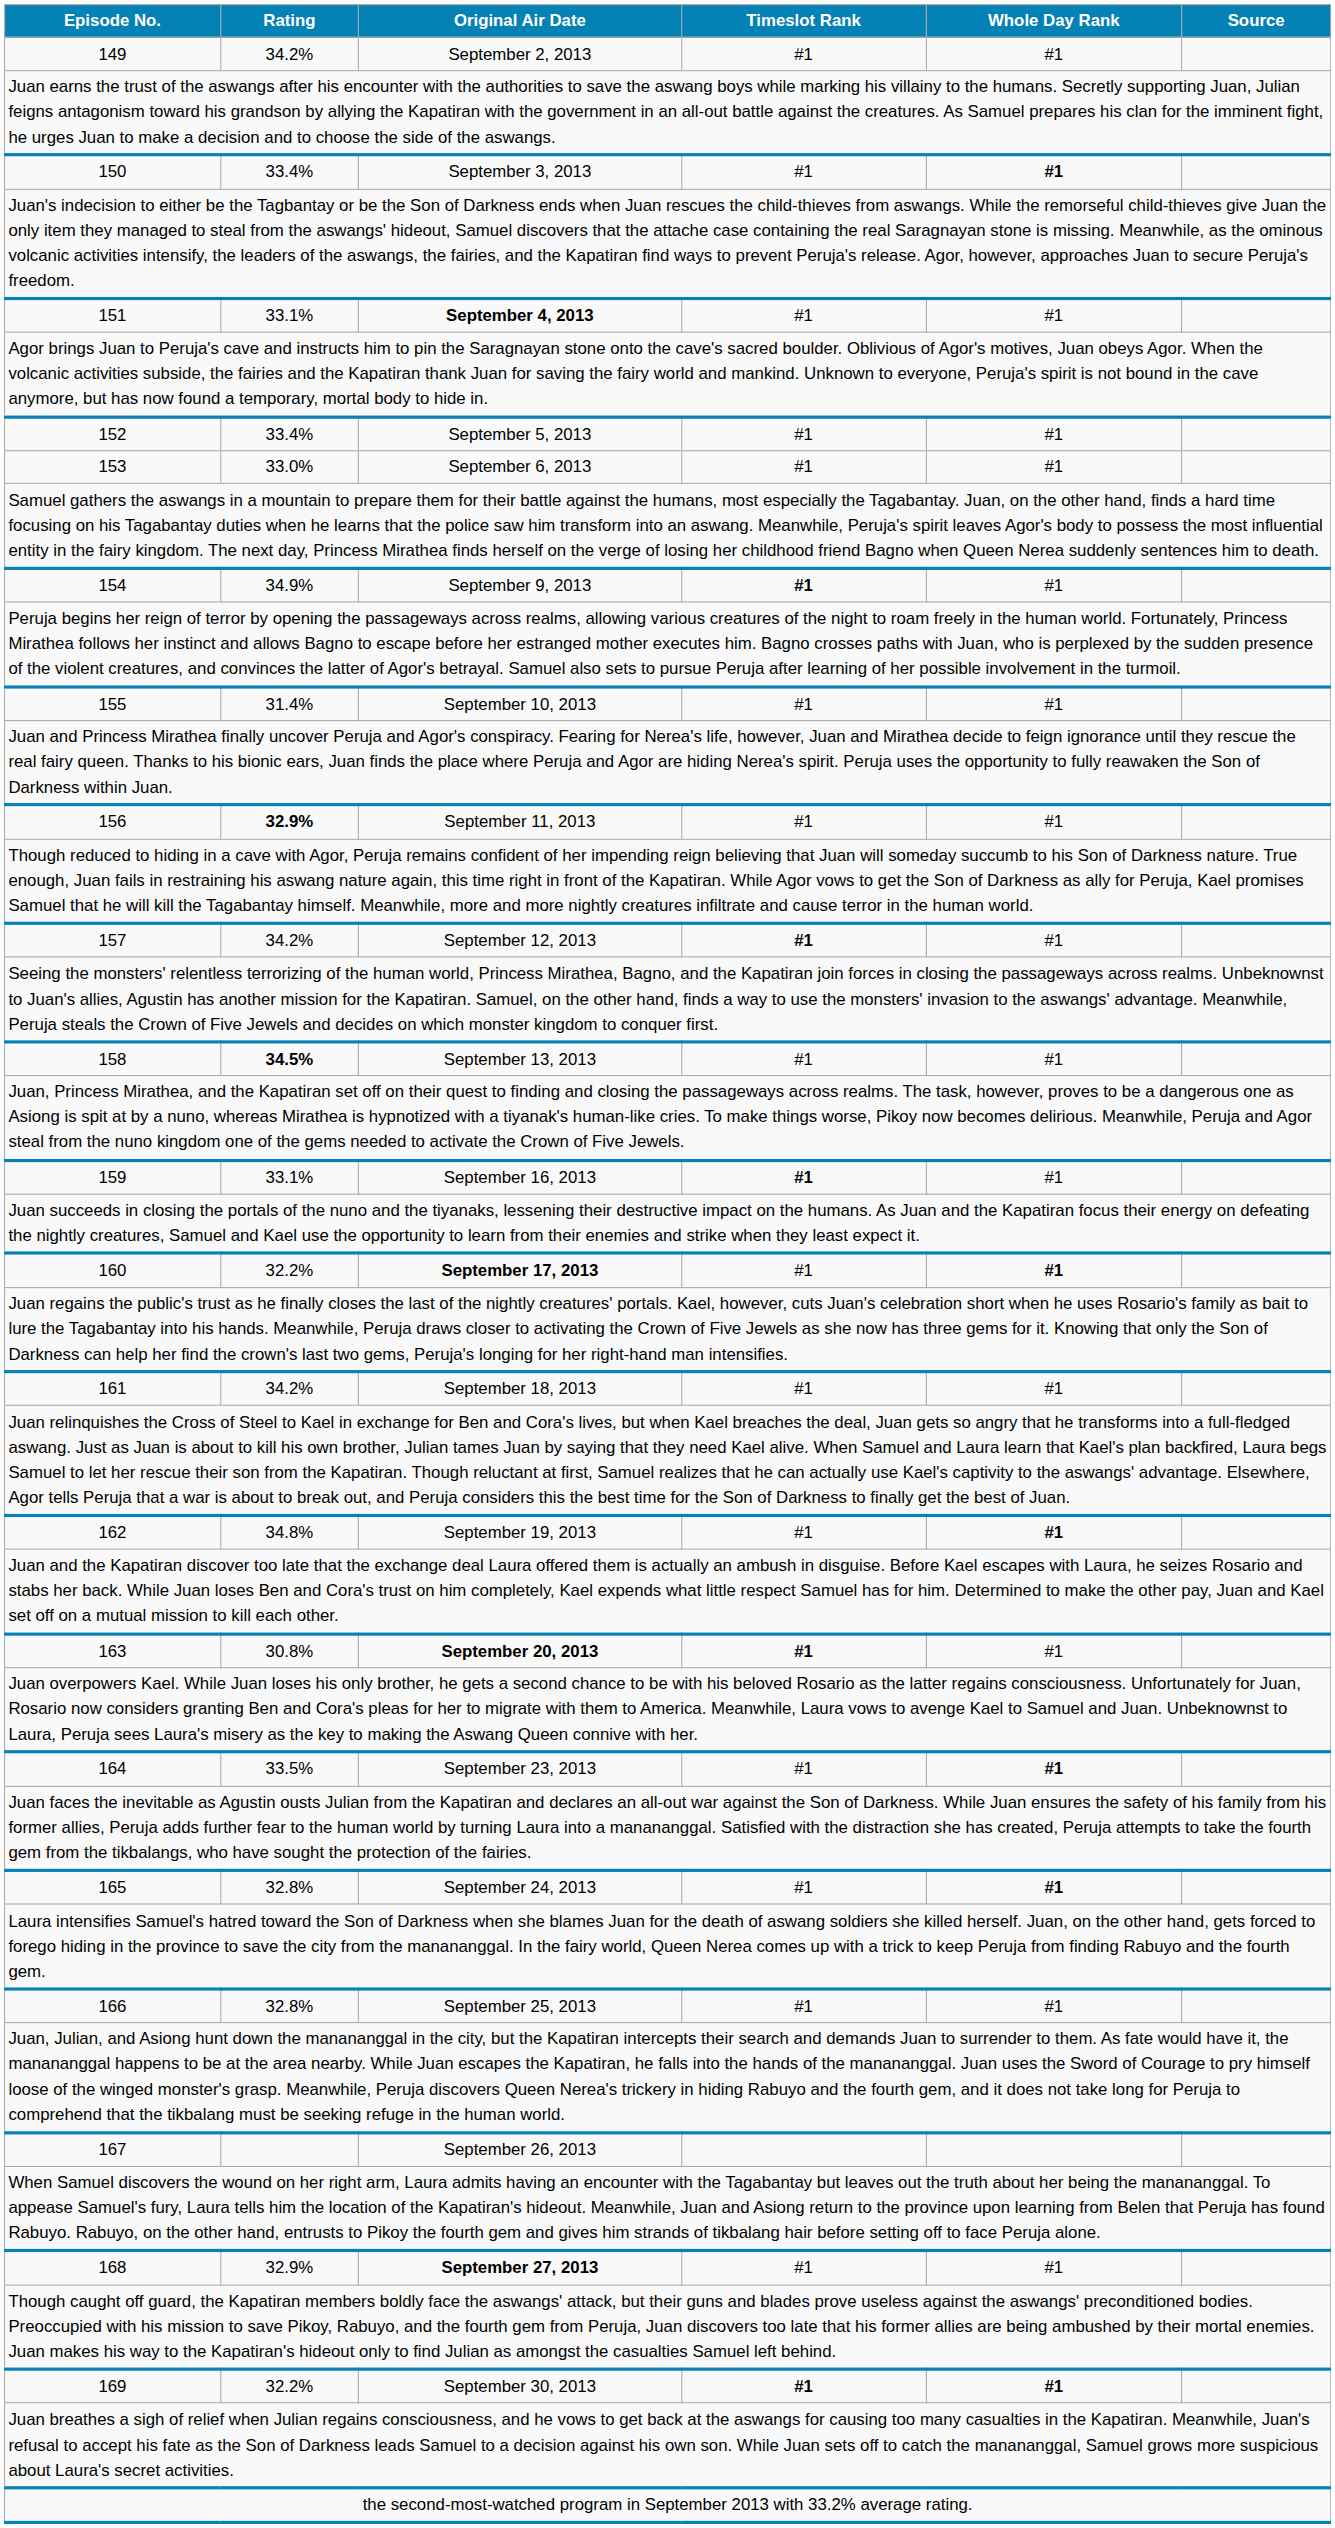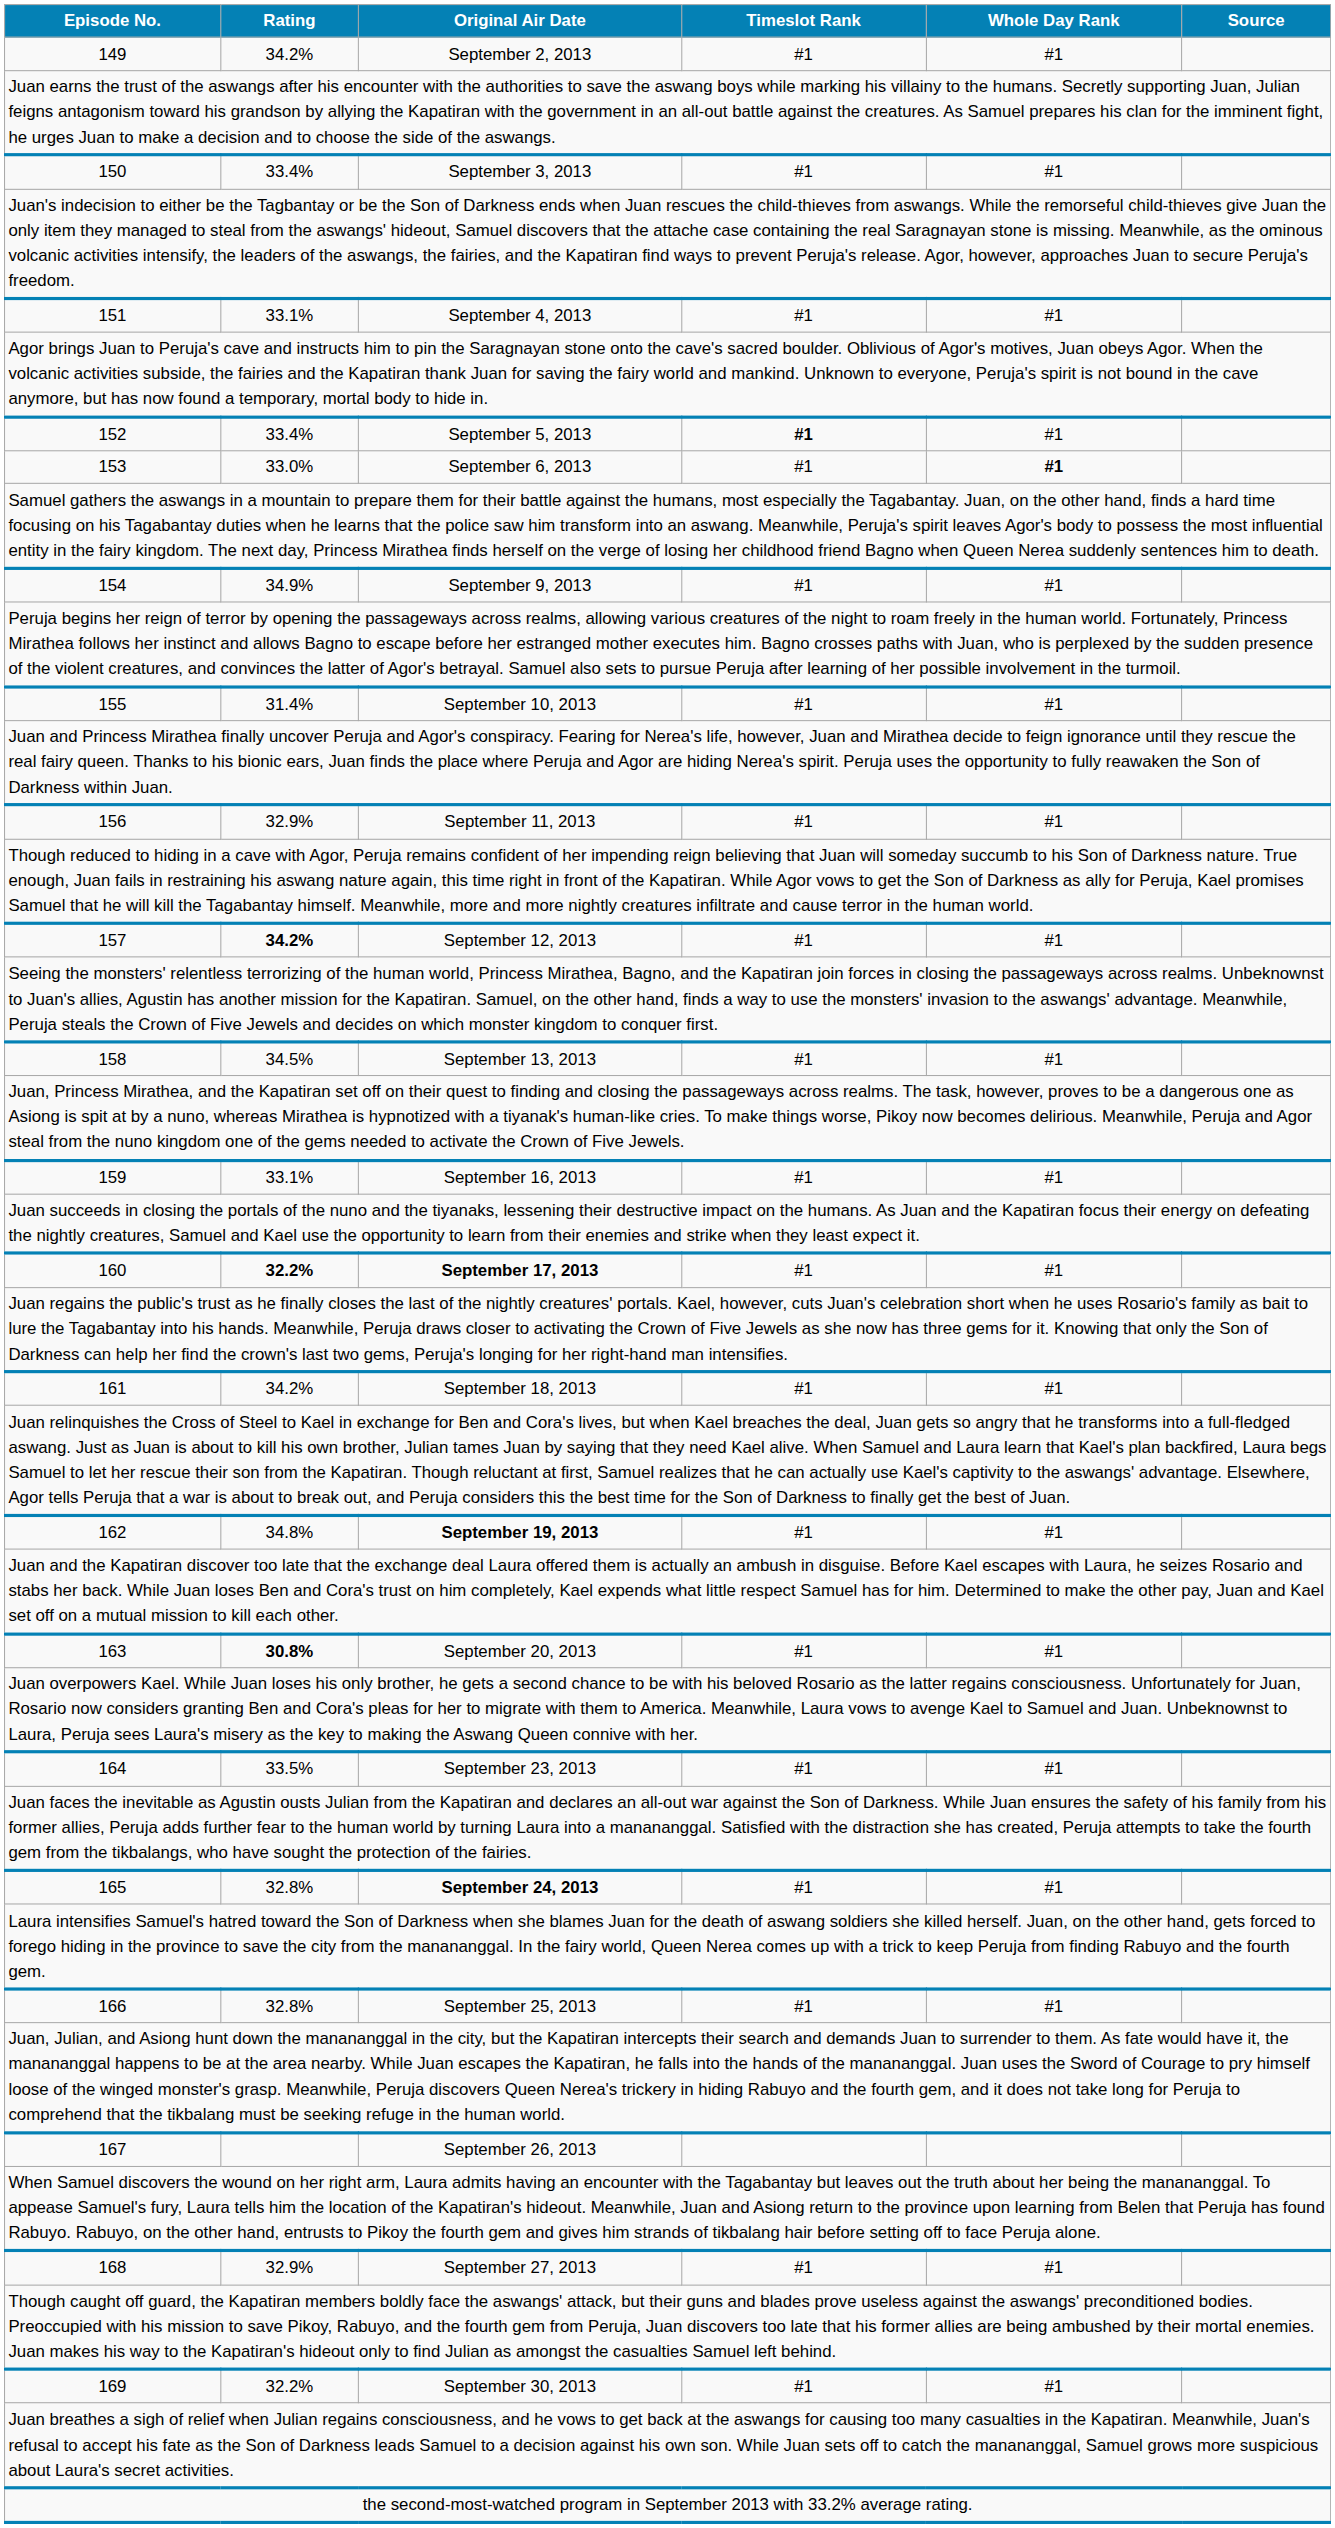(1054, 172) bold -> (1054, 172) normal
(520, 315) bold -> (520, 315) normal
(804, 434) normal -> (804, 434) bold
(1054, 467) normal -> (1054, 467) bold
(804, 585) bold -> (804, 585) normal
(289, 822) bold -> (289, 822) normal
(289, 940) normal -> (289, 940) bold
(804, 940) bold -> (804, 940) normal
(289, 1059) bold -> (289, 1059) normal
(804, 1177) bold -> (804, 1177) normal
(289, 1270) normal -> (289, 1270) bold
(1054, 1270) bold -> (1054, 1270) normal
(520, 1532) normal -> (520, 1532) bold
(1054, 1532) bold -> (1054, 1532) normal
(289, 1651) normal -> (289, 1651) bold
(520, 1651) bold -> (520, 1651) normal
(804, 1651) bold -> (804, 1651) normal
(1054, 1769) bold -> (1054, 1769) normal
(520, 1887) normal -> (520, 1887) bold
(1054, 1887) bold -> (1054, 1887) normal
(520, 2268) bold -> (520, 2268) normal
(804, 2386) bold -> (804, 2386) normal
(1054, 2386) bold -> (1054, 2386) normal
